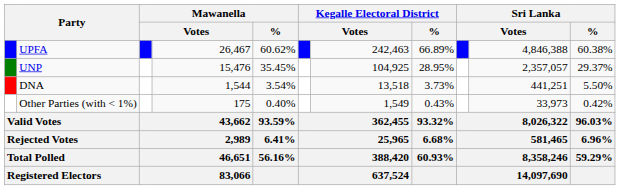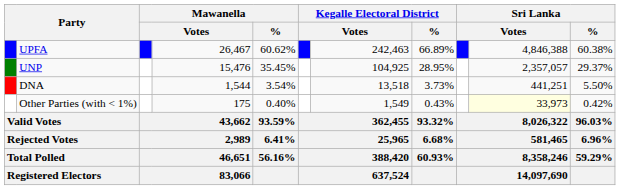(552, 103) no background -> (552, 103) lightyellow background
